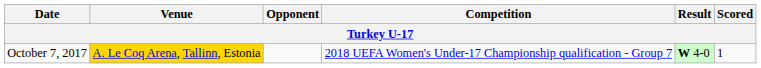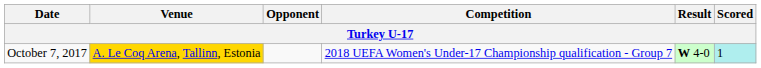(720, 53) no background -> (720, 53) paleturquoise background
